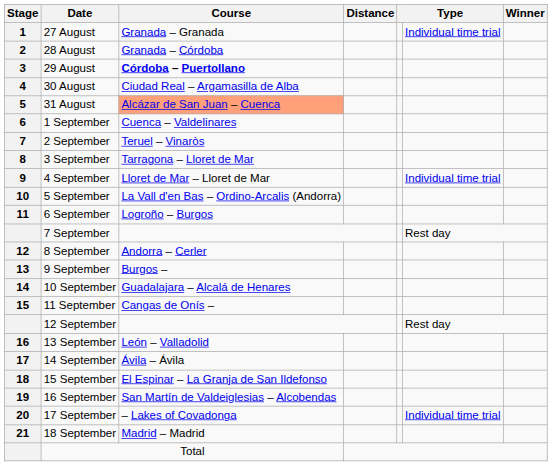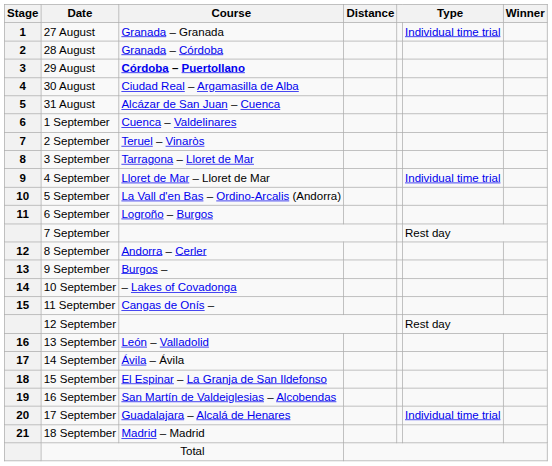(201, 104) lightsalmon background -> (201, 104) no background
(206, 287) Guadalajara – Alcalá de Henares -> (179, 287) – Lakes of Covadonga
(179, 415) – Lakes of Covadonga -> (206, 415) Guadalajara – Alcalá de Henares
